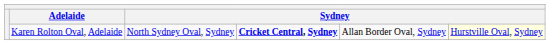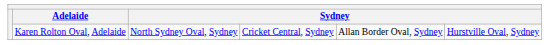(288, 32) bold -> (288, 32) normal
(497, 32) lightyellow background -> (493, 32) no background
